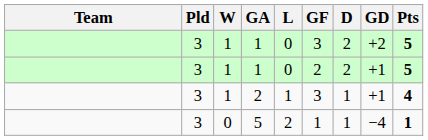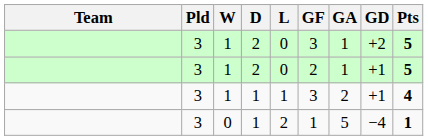columns swapped: (347, 17) <-> (258, 17)
